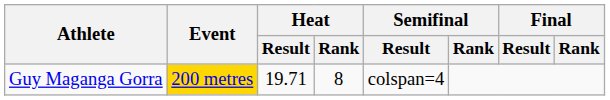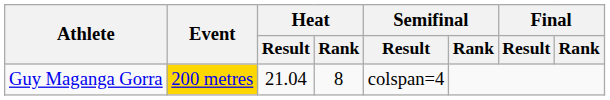(286, 79) 19.71 -> (286, 79) 21.04
